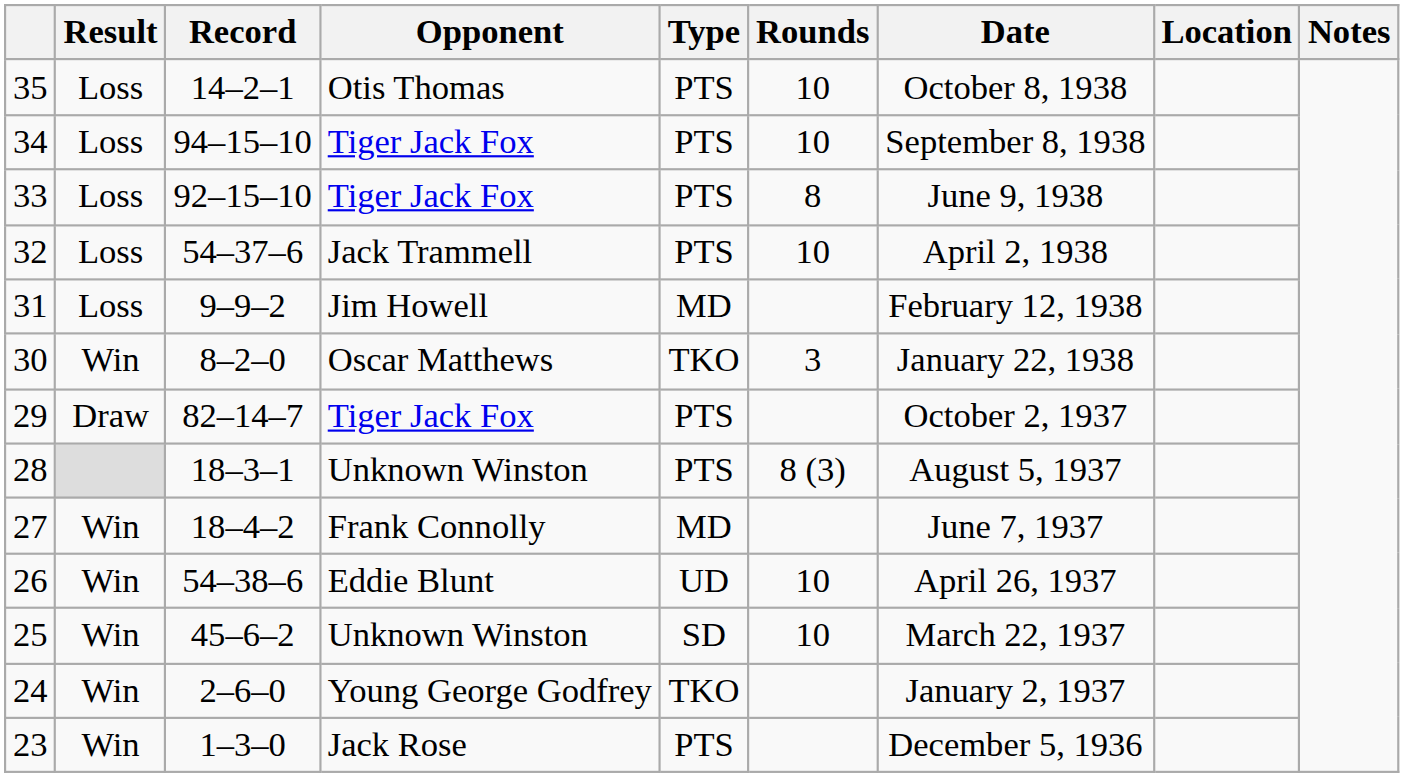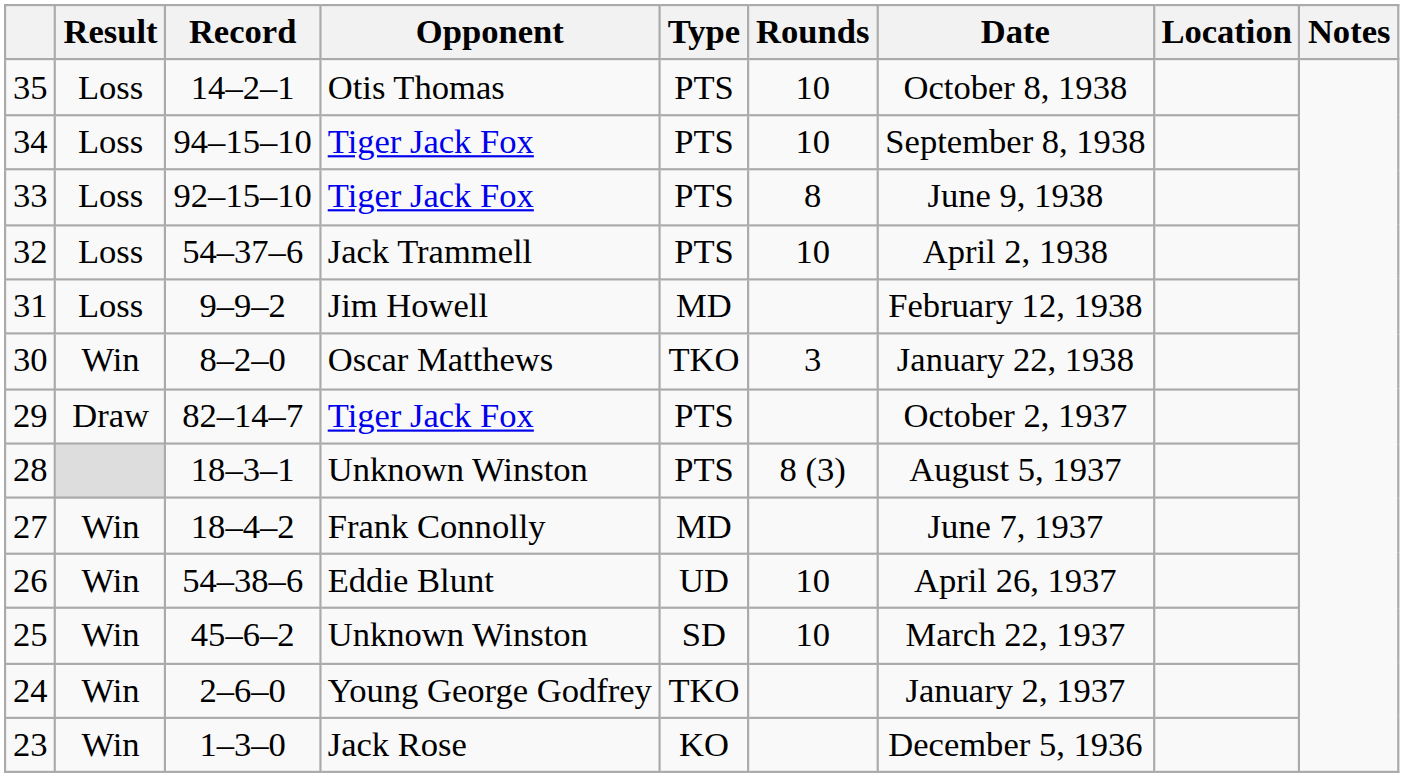(704, 744) PTS -> (704, 744) KO
